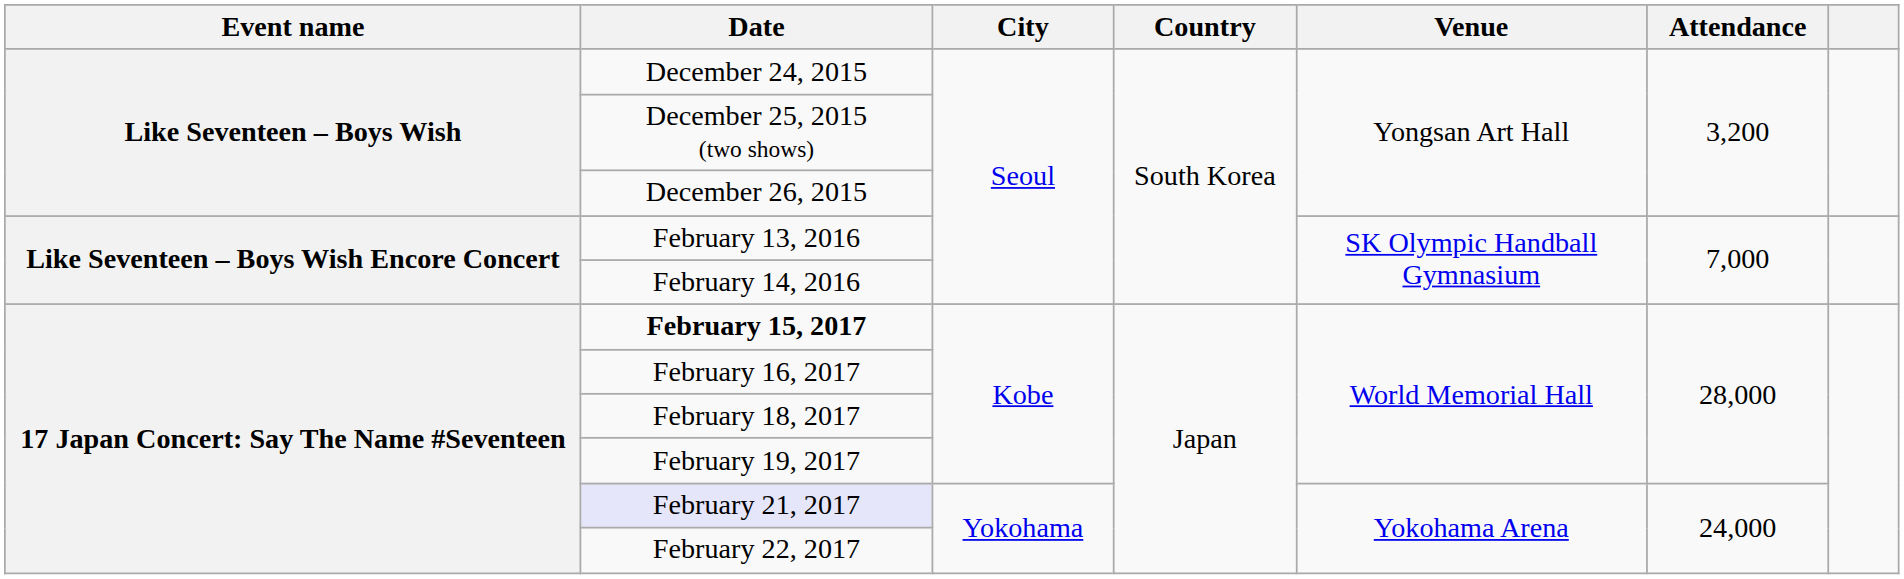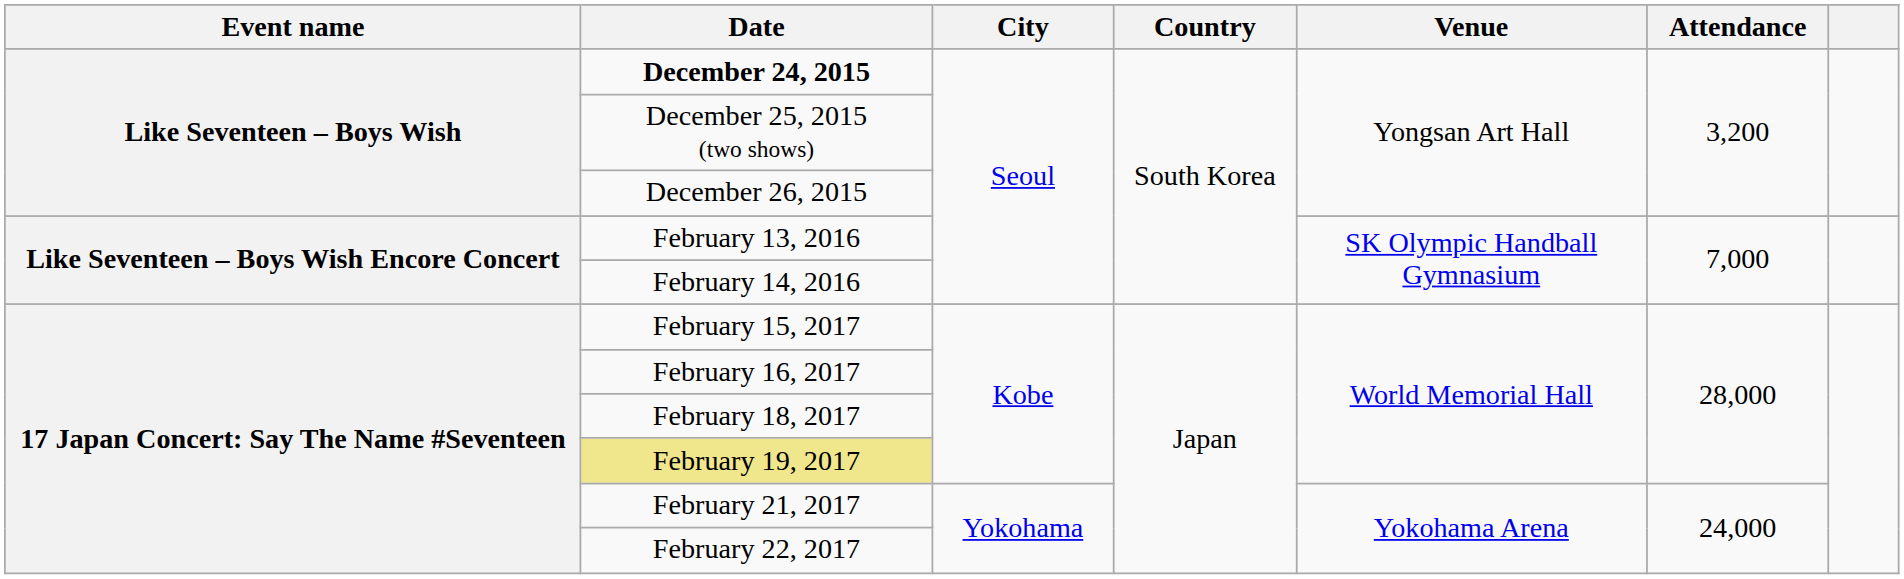(756, 71) normal -> (757, 71) bold
(757, 326) bold -> (756, 326) normal
(756, 460) no background -> (756, 460) khaki background
(756, 505) lavender background -> (756, 505) no background
